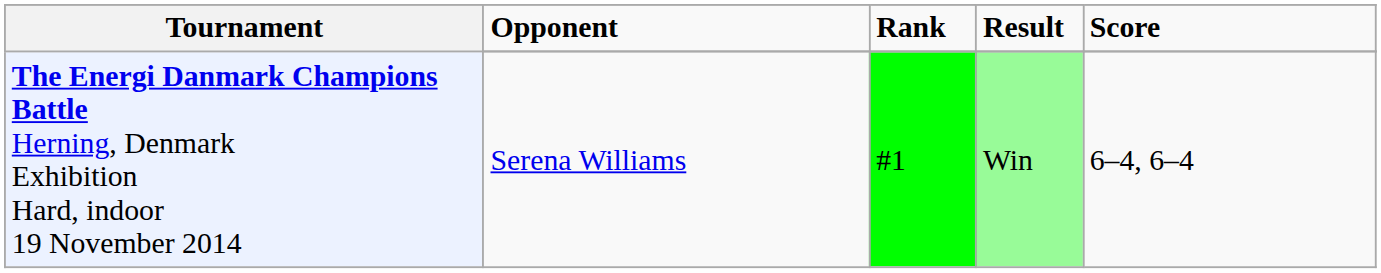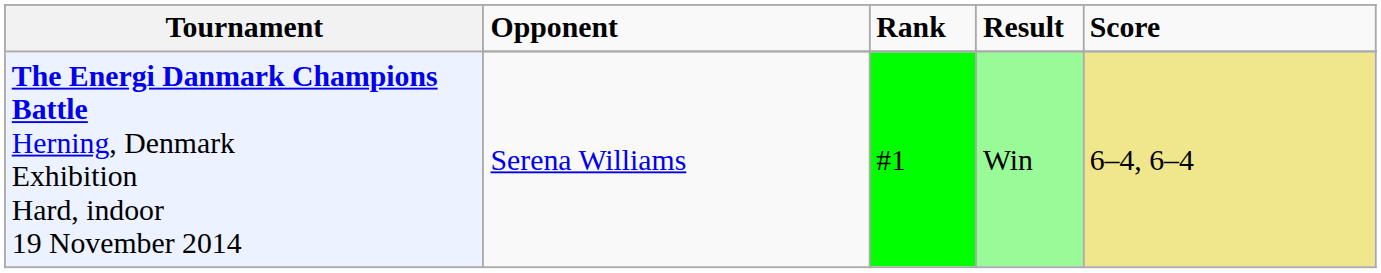(1142, 158) no background -> (1142, 158) khaki background
